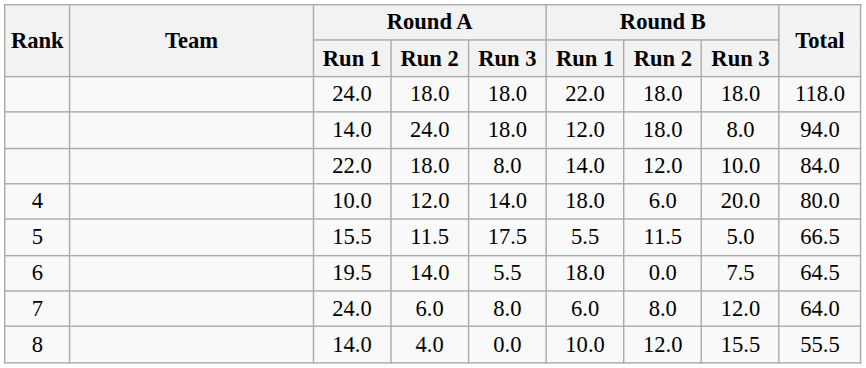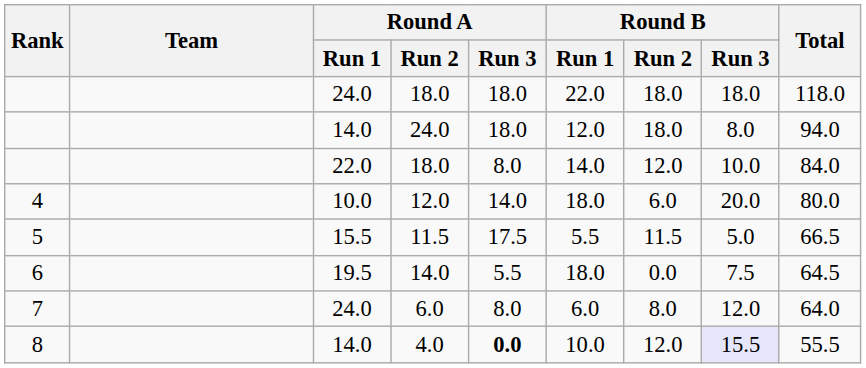(507, 344) normal -> (507, 344) bold
(740, 344) no background -> (740, 344) lavender background
